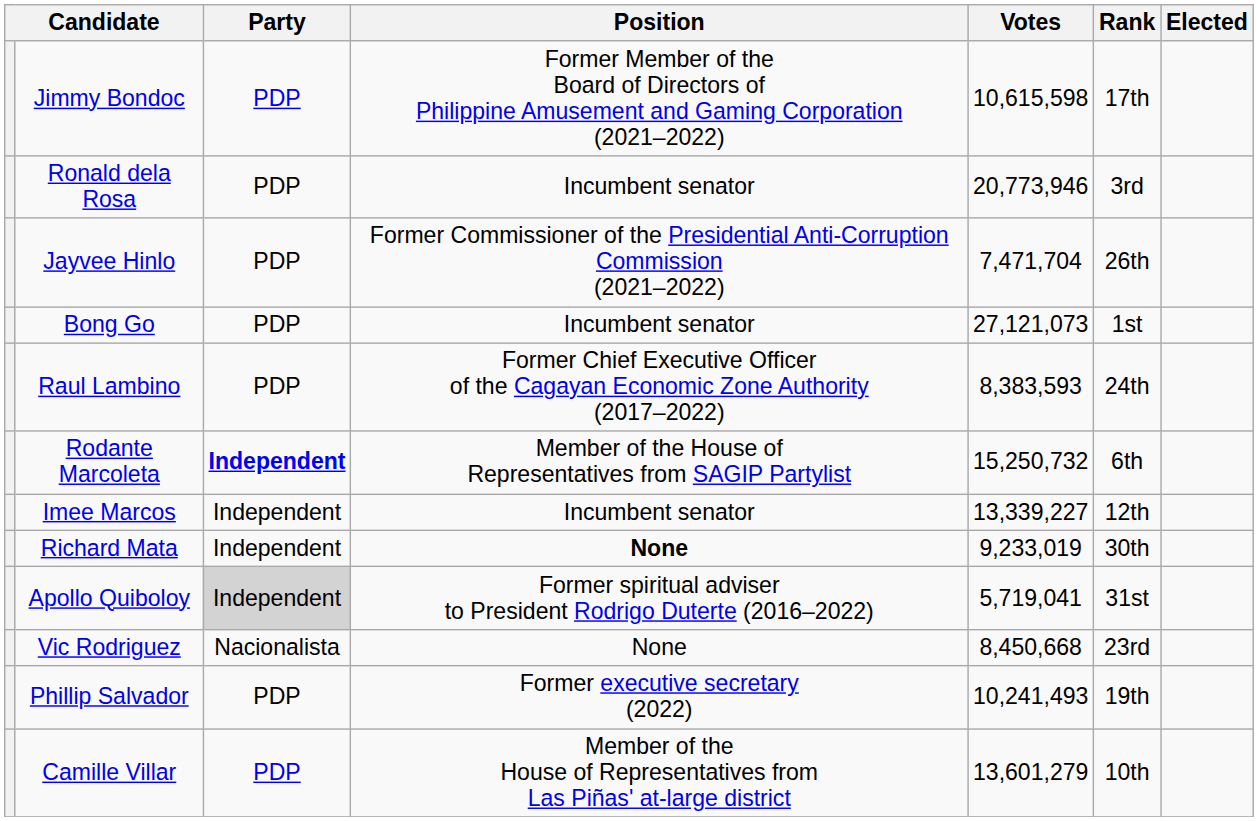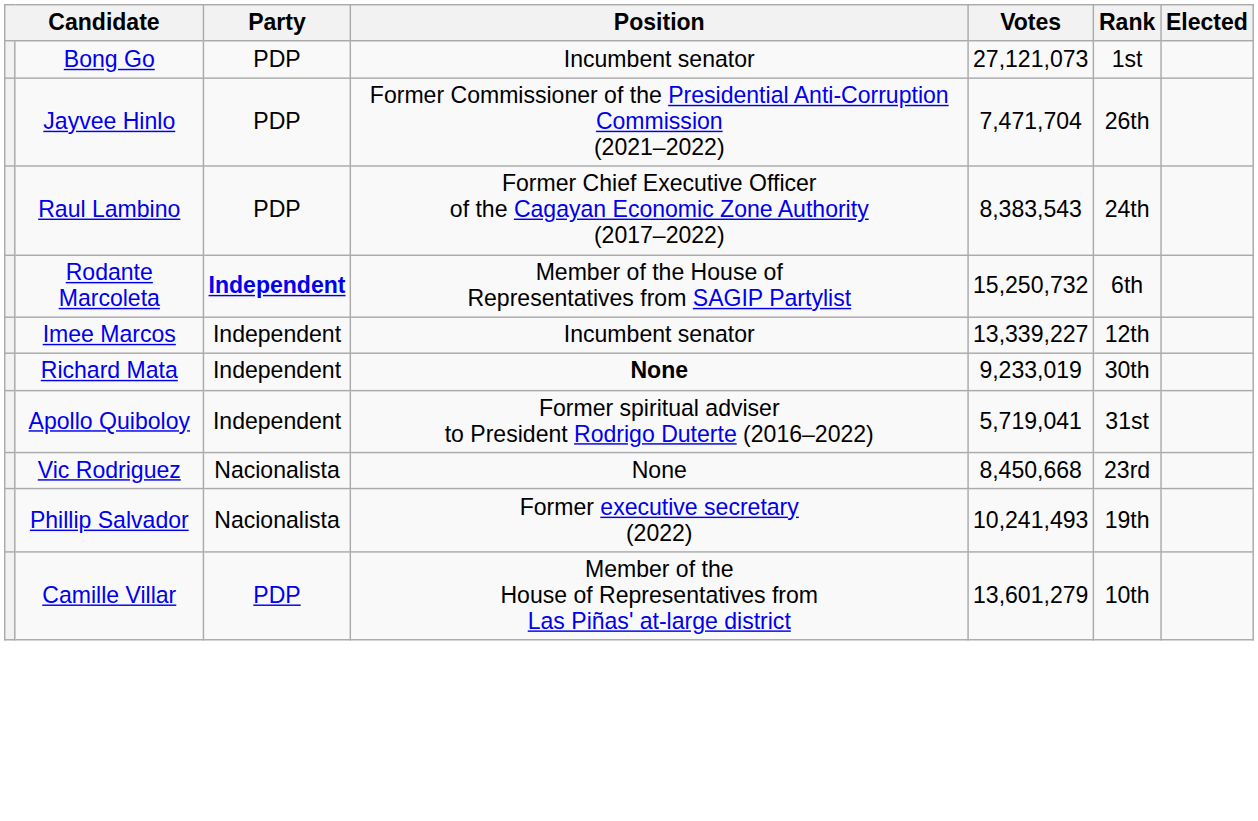- row: (109, 98)
- row: (109, 186)
rows swapped: (109, 324) <-> (109, 261)
(1031, 386) 8,383,593 -> (1031, 210) 8,383,543
(277, 597) lightgrey background -> (277, 421) no background
(277, 696) PDP -> (277, 520) Nacionalista
